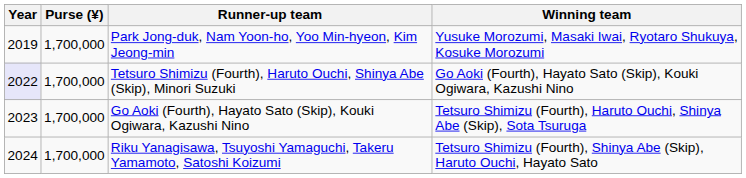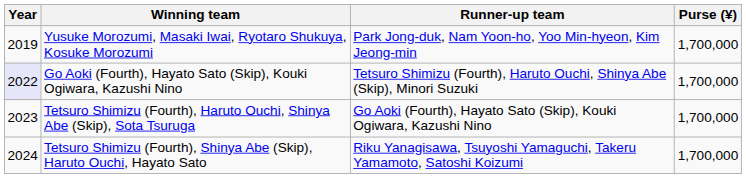columns swapped: (587, 15) <-> (74, 15)
